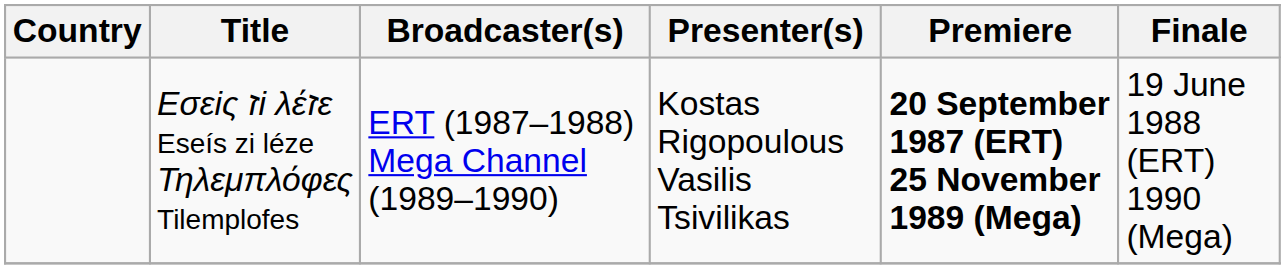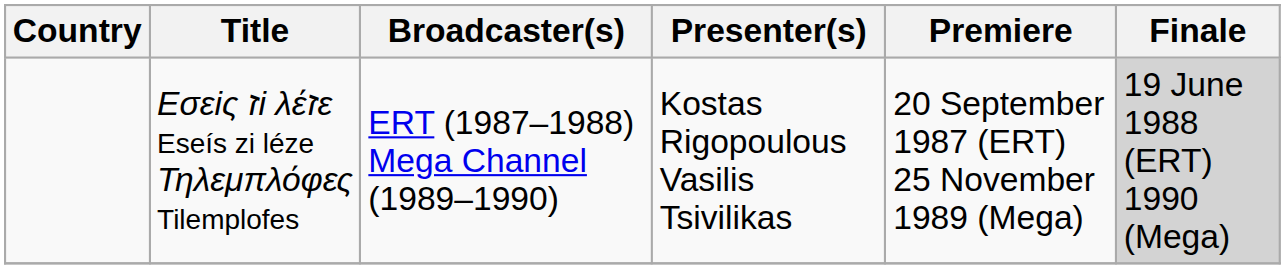(1000, 160) bold -> (999, 160) normal
(1186, 160) no background -> (1184, 160) lightgrey background
